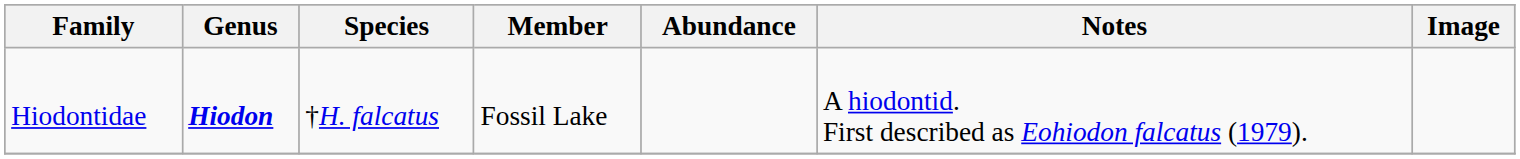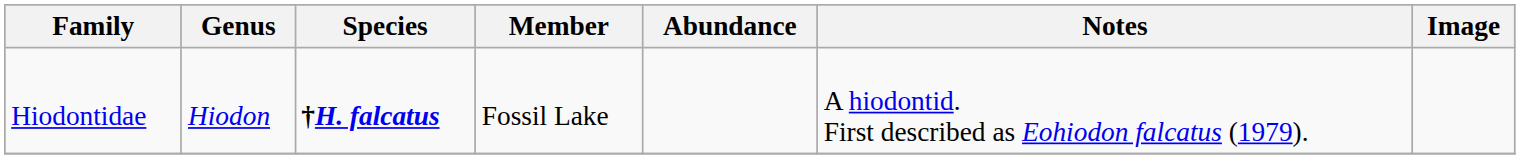(231, 115) bold -> (229, 115) normal
(372, 115) normal -> (370, 115) bold
